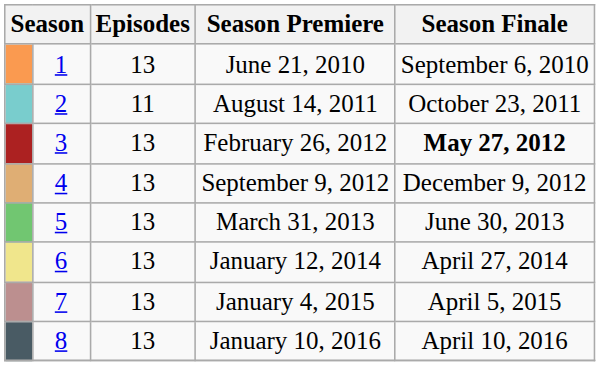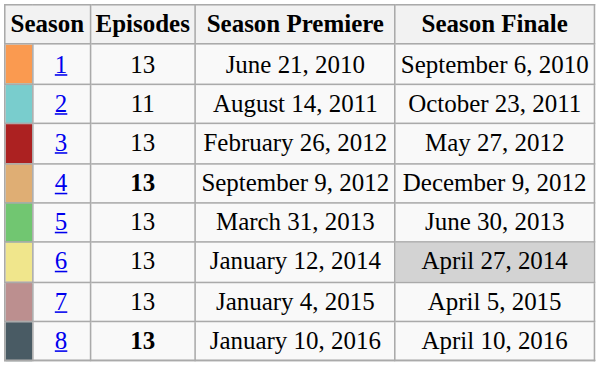(495, 143) bold -> (495, 143) normal
(143, 182) normal -> (143, 182) bold
(495, 261) no background -> (495, 261) lightgrey background
(143, 340) normal -> (143, 340) bold
